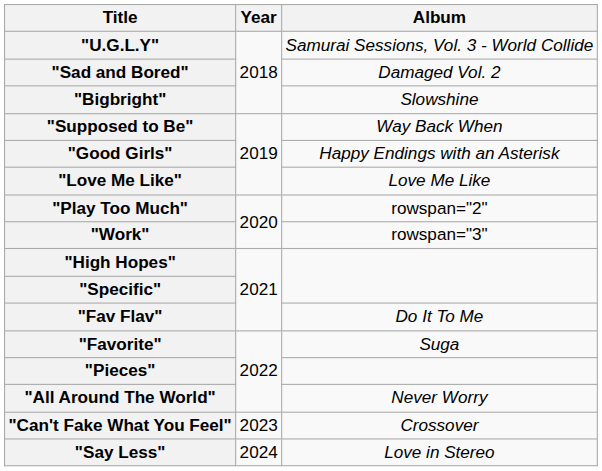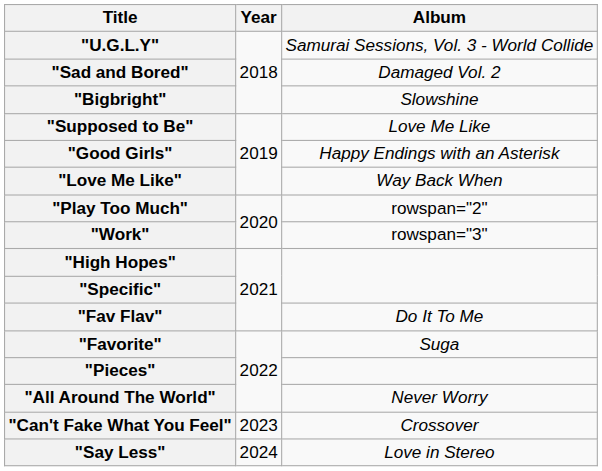(439, 126) Way Back When -> (439, 126) Love Me Like
(439, 180) Love Me Like -> (439, 180) Way Back When
